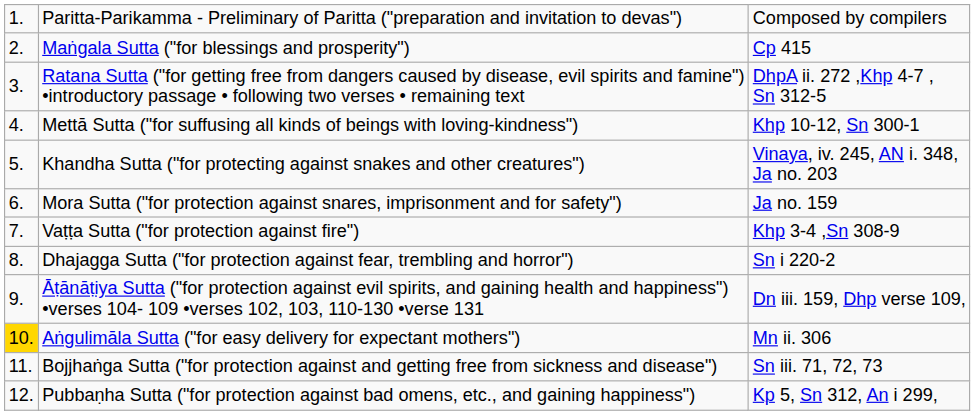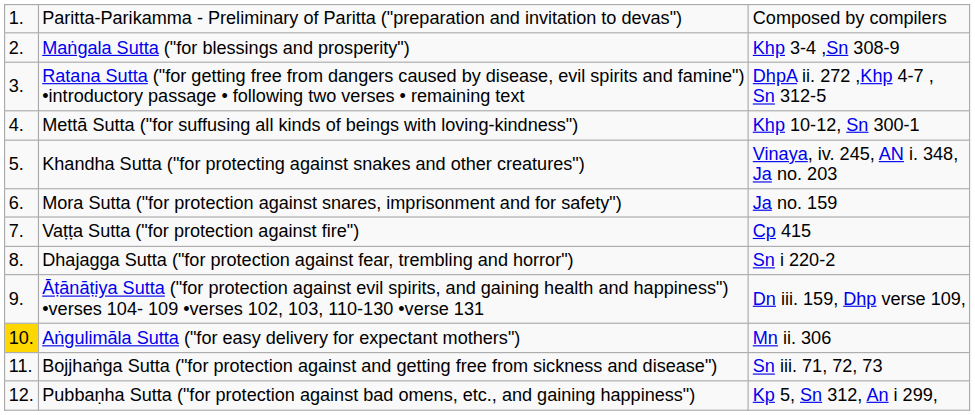(782, 47) Cp 415 -> (826, 47) Khp 3-4 ,Sn 308-9
(826, 231) Khp 3-4 ,Sn 308-9 -> (782, 231) Cp 415
